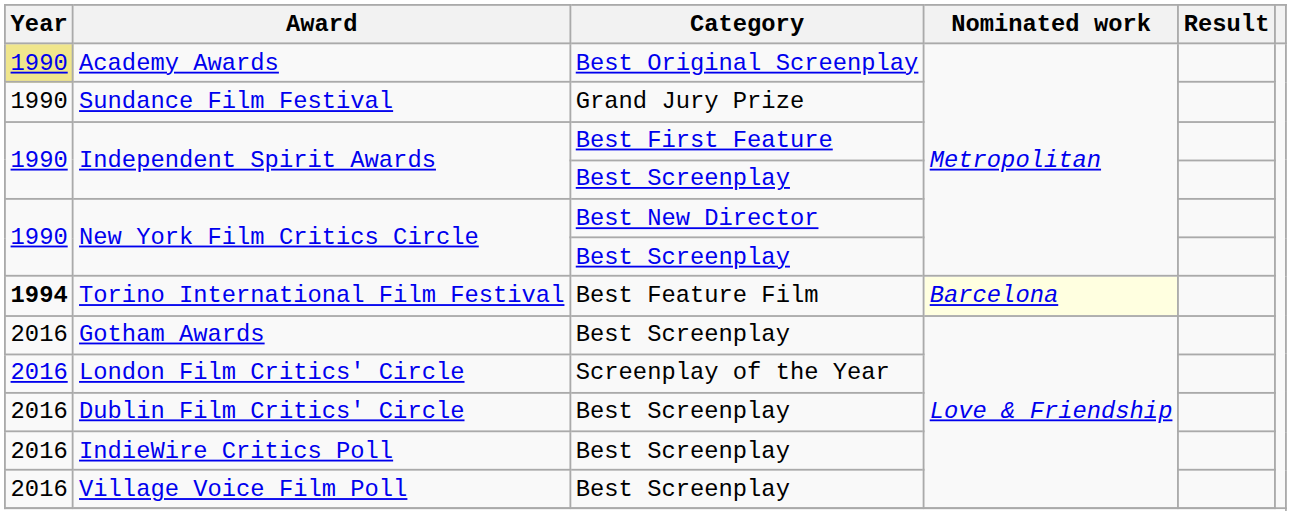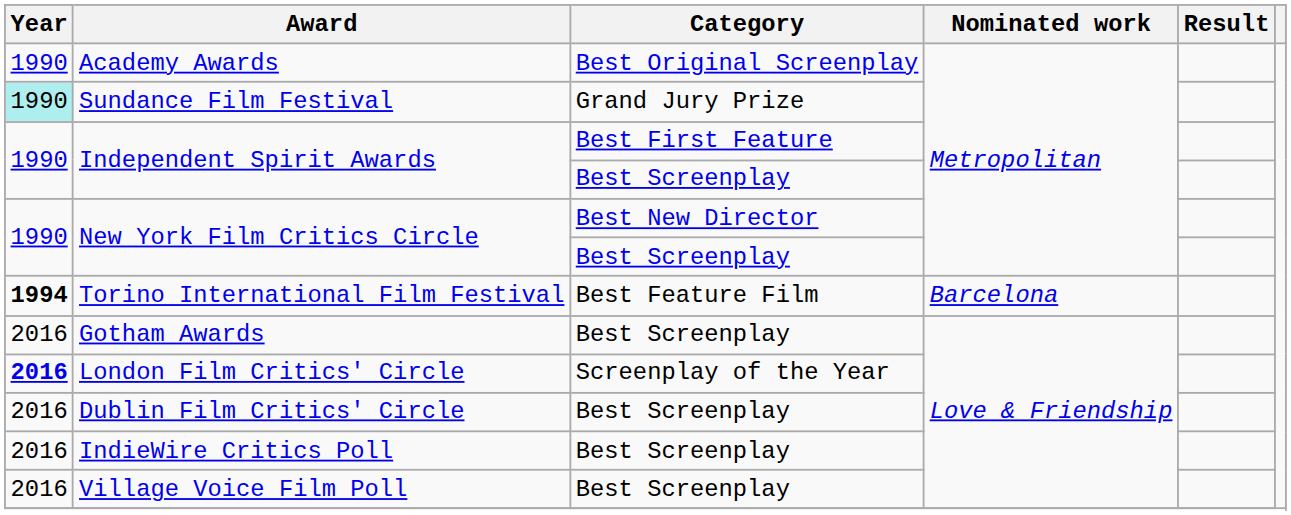(39, 63) khaki background -> (39, 63) no background
(39, 102) no background -> (39, 102) paleturquoise background
(994, 296) lightyellow background -> (994, 296) no background
(39, 373) normal -> (39, 373) bold
